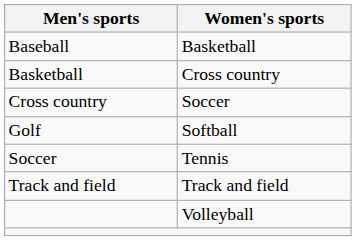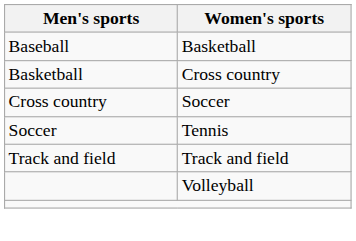- row: (210, 130)
